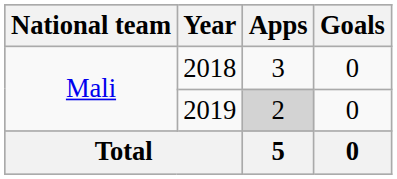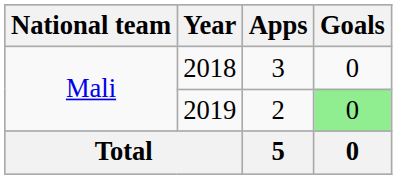(278, 109) lightgrey background -> (278, 109) no background
(352, 109) no background -> (352, 109) lightgreen background
